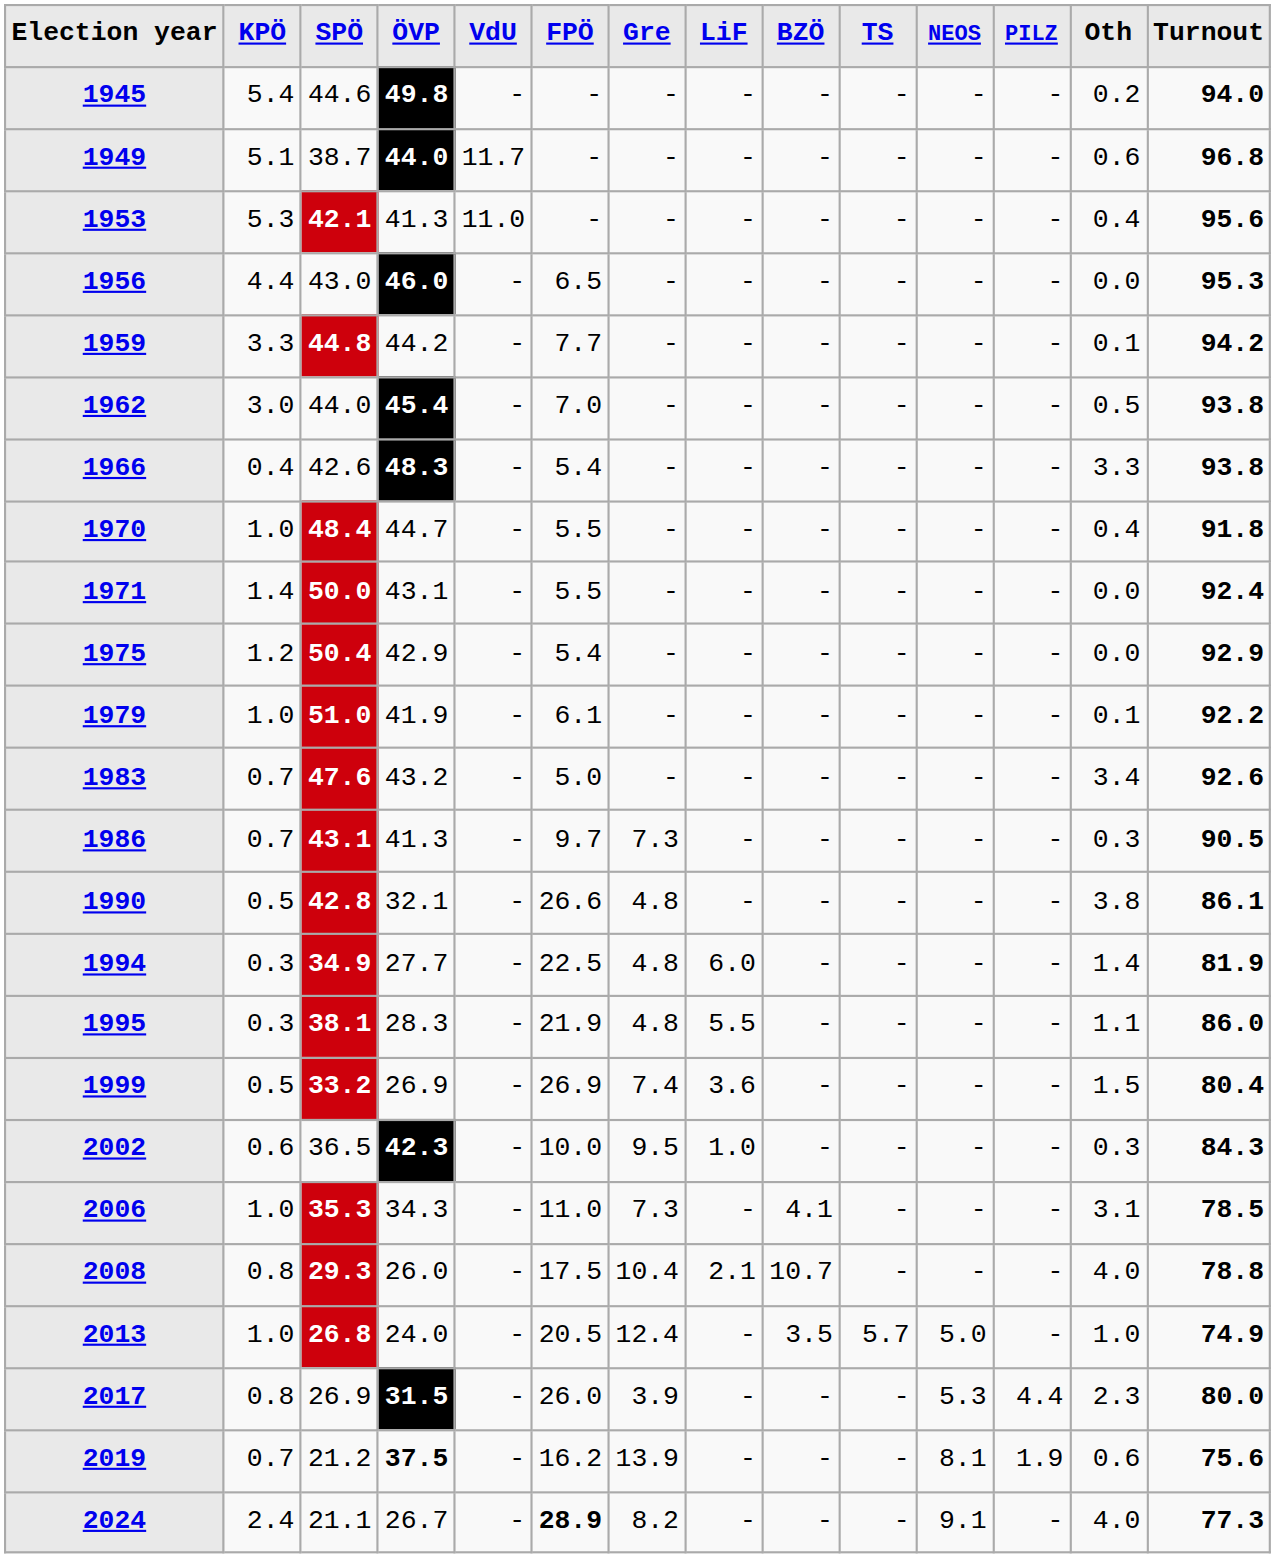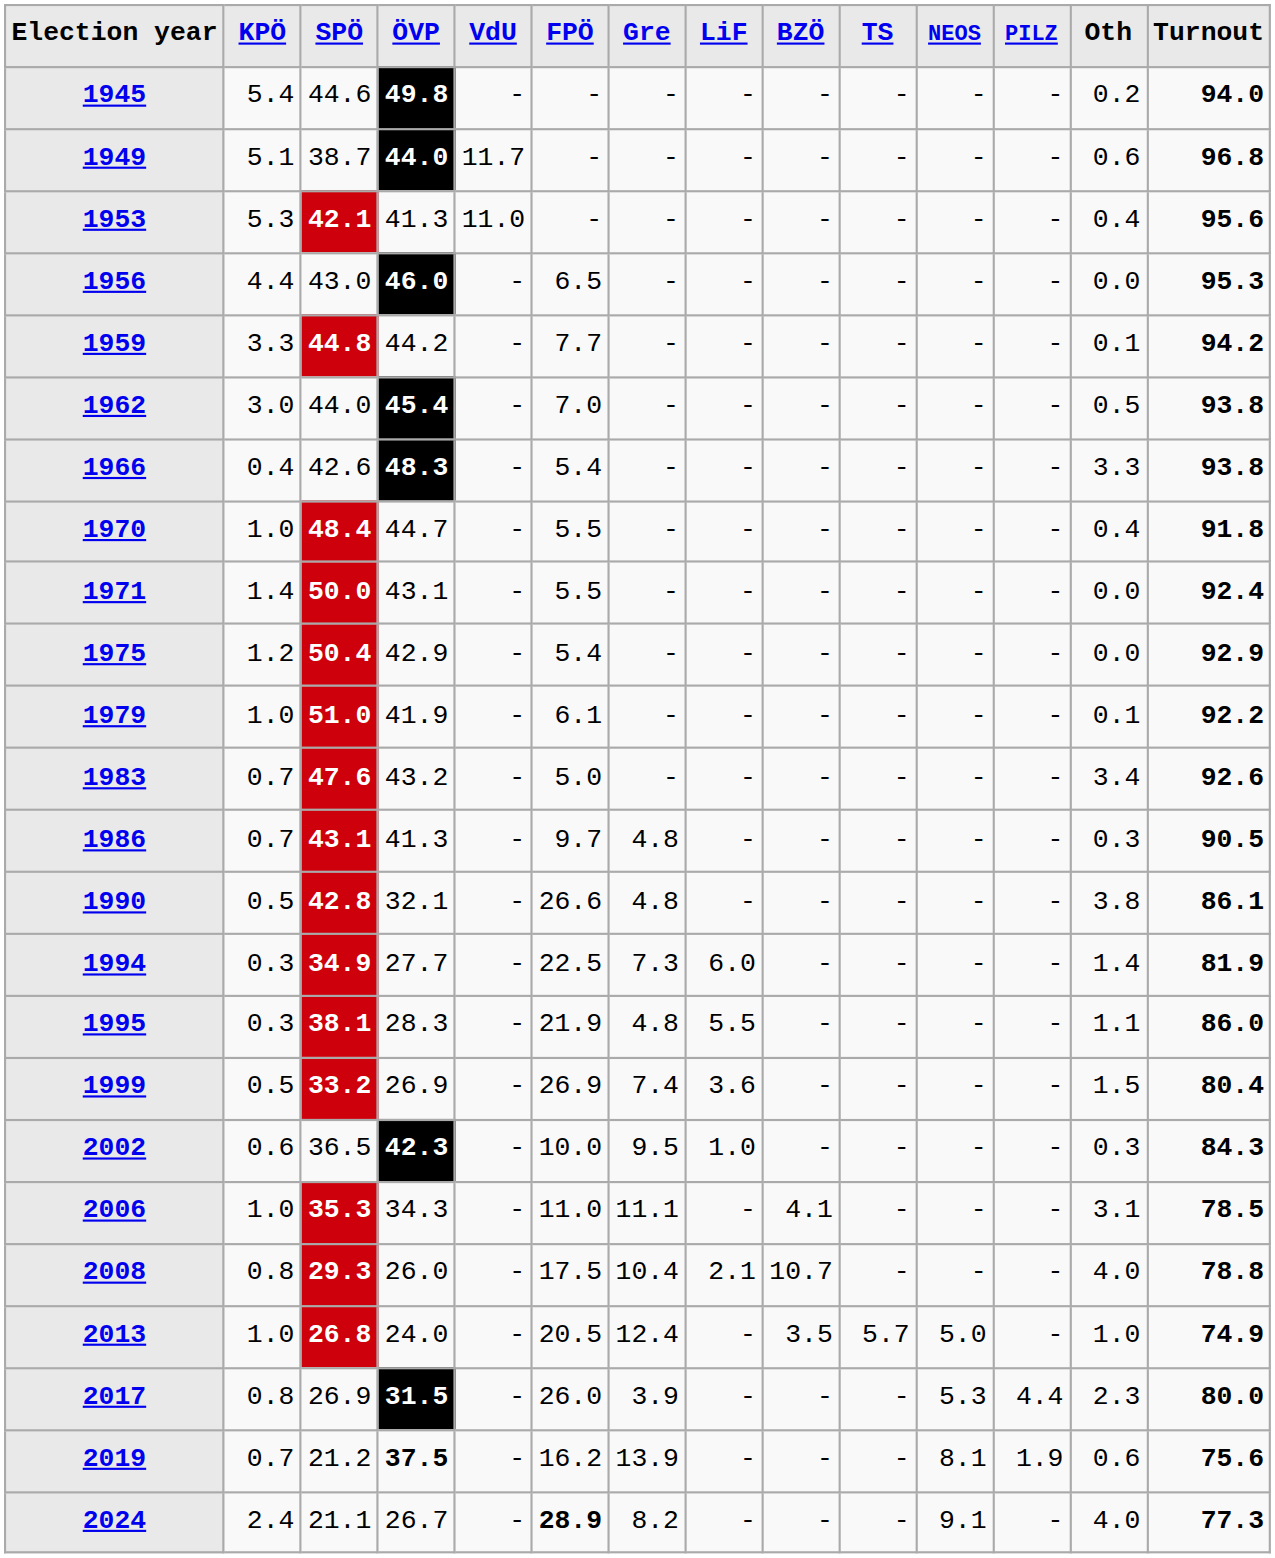(655, 840) 7.3 -> (655, 840) 4.8
(655, 964) 4.8 -> (655, 964) 7.3
(655, 1212) 7.3 -> (647, 1212) 11.1
